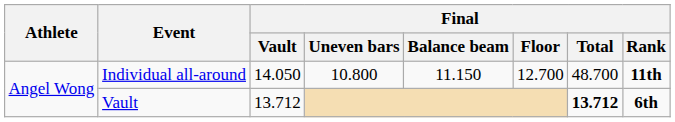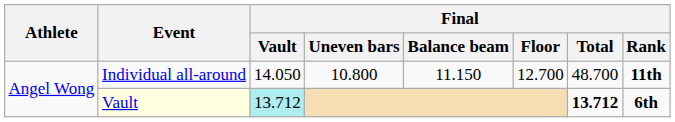(120, 102) no background -> (120, 102) lightyellow background
(277, 102) no background -> (277, 102) paleturquoise background
